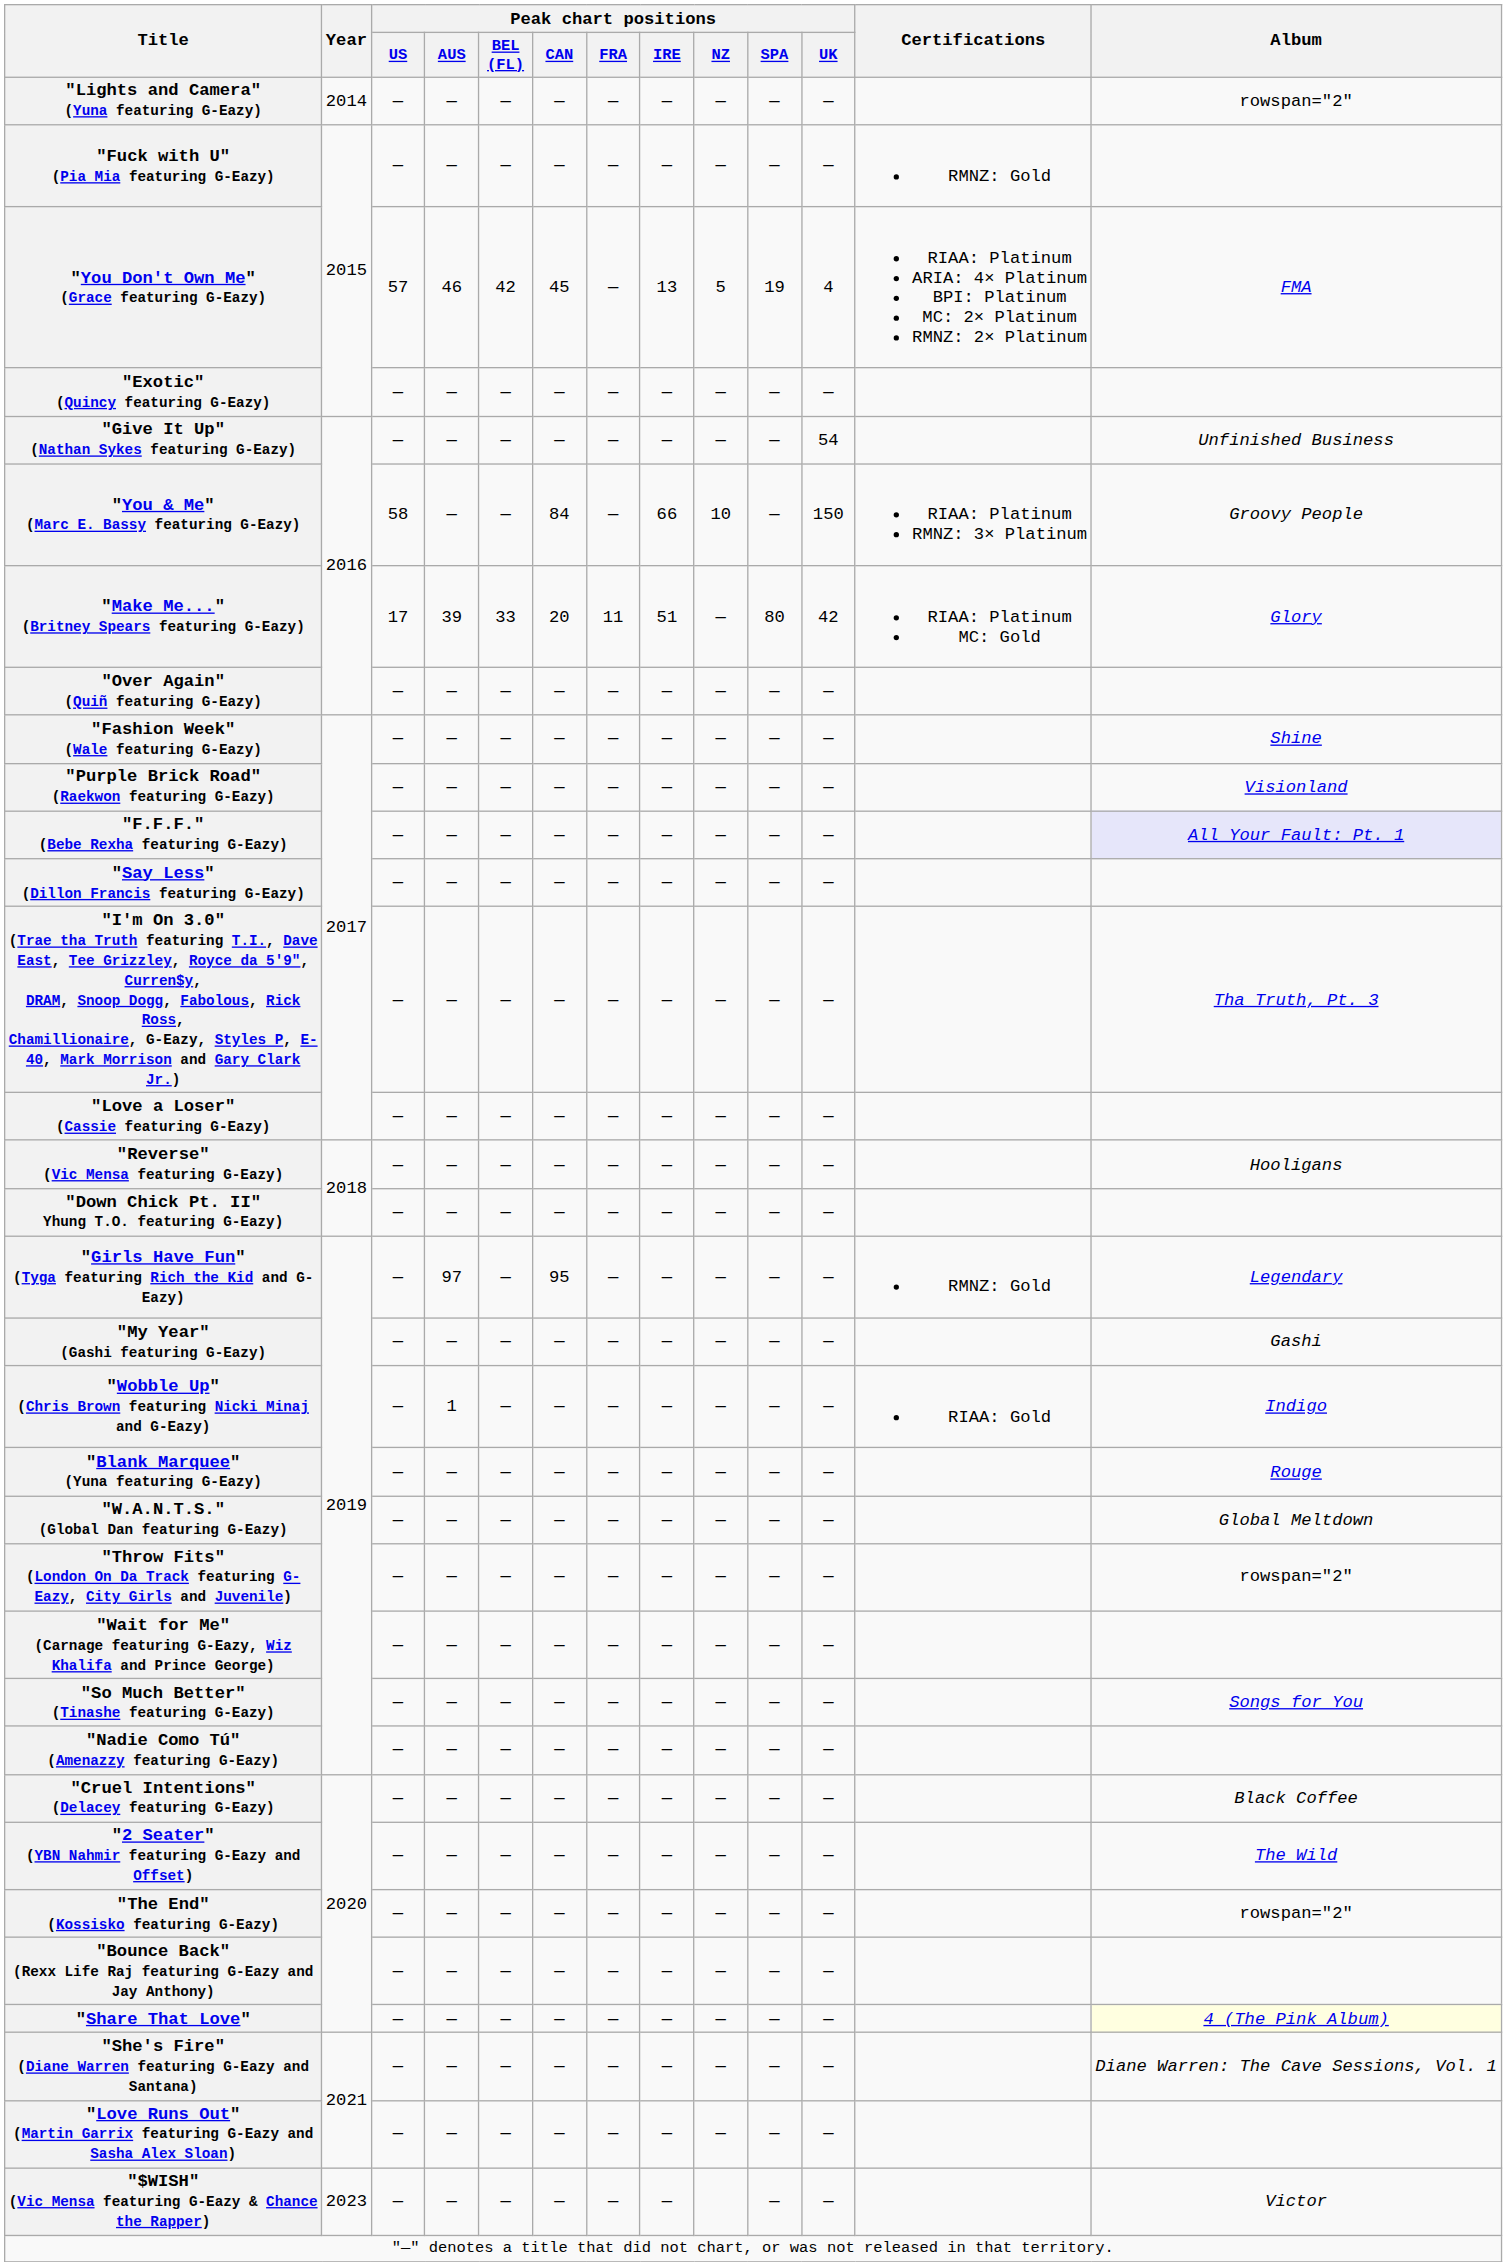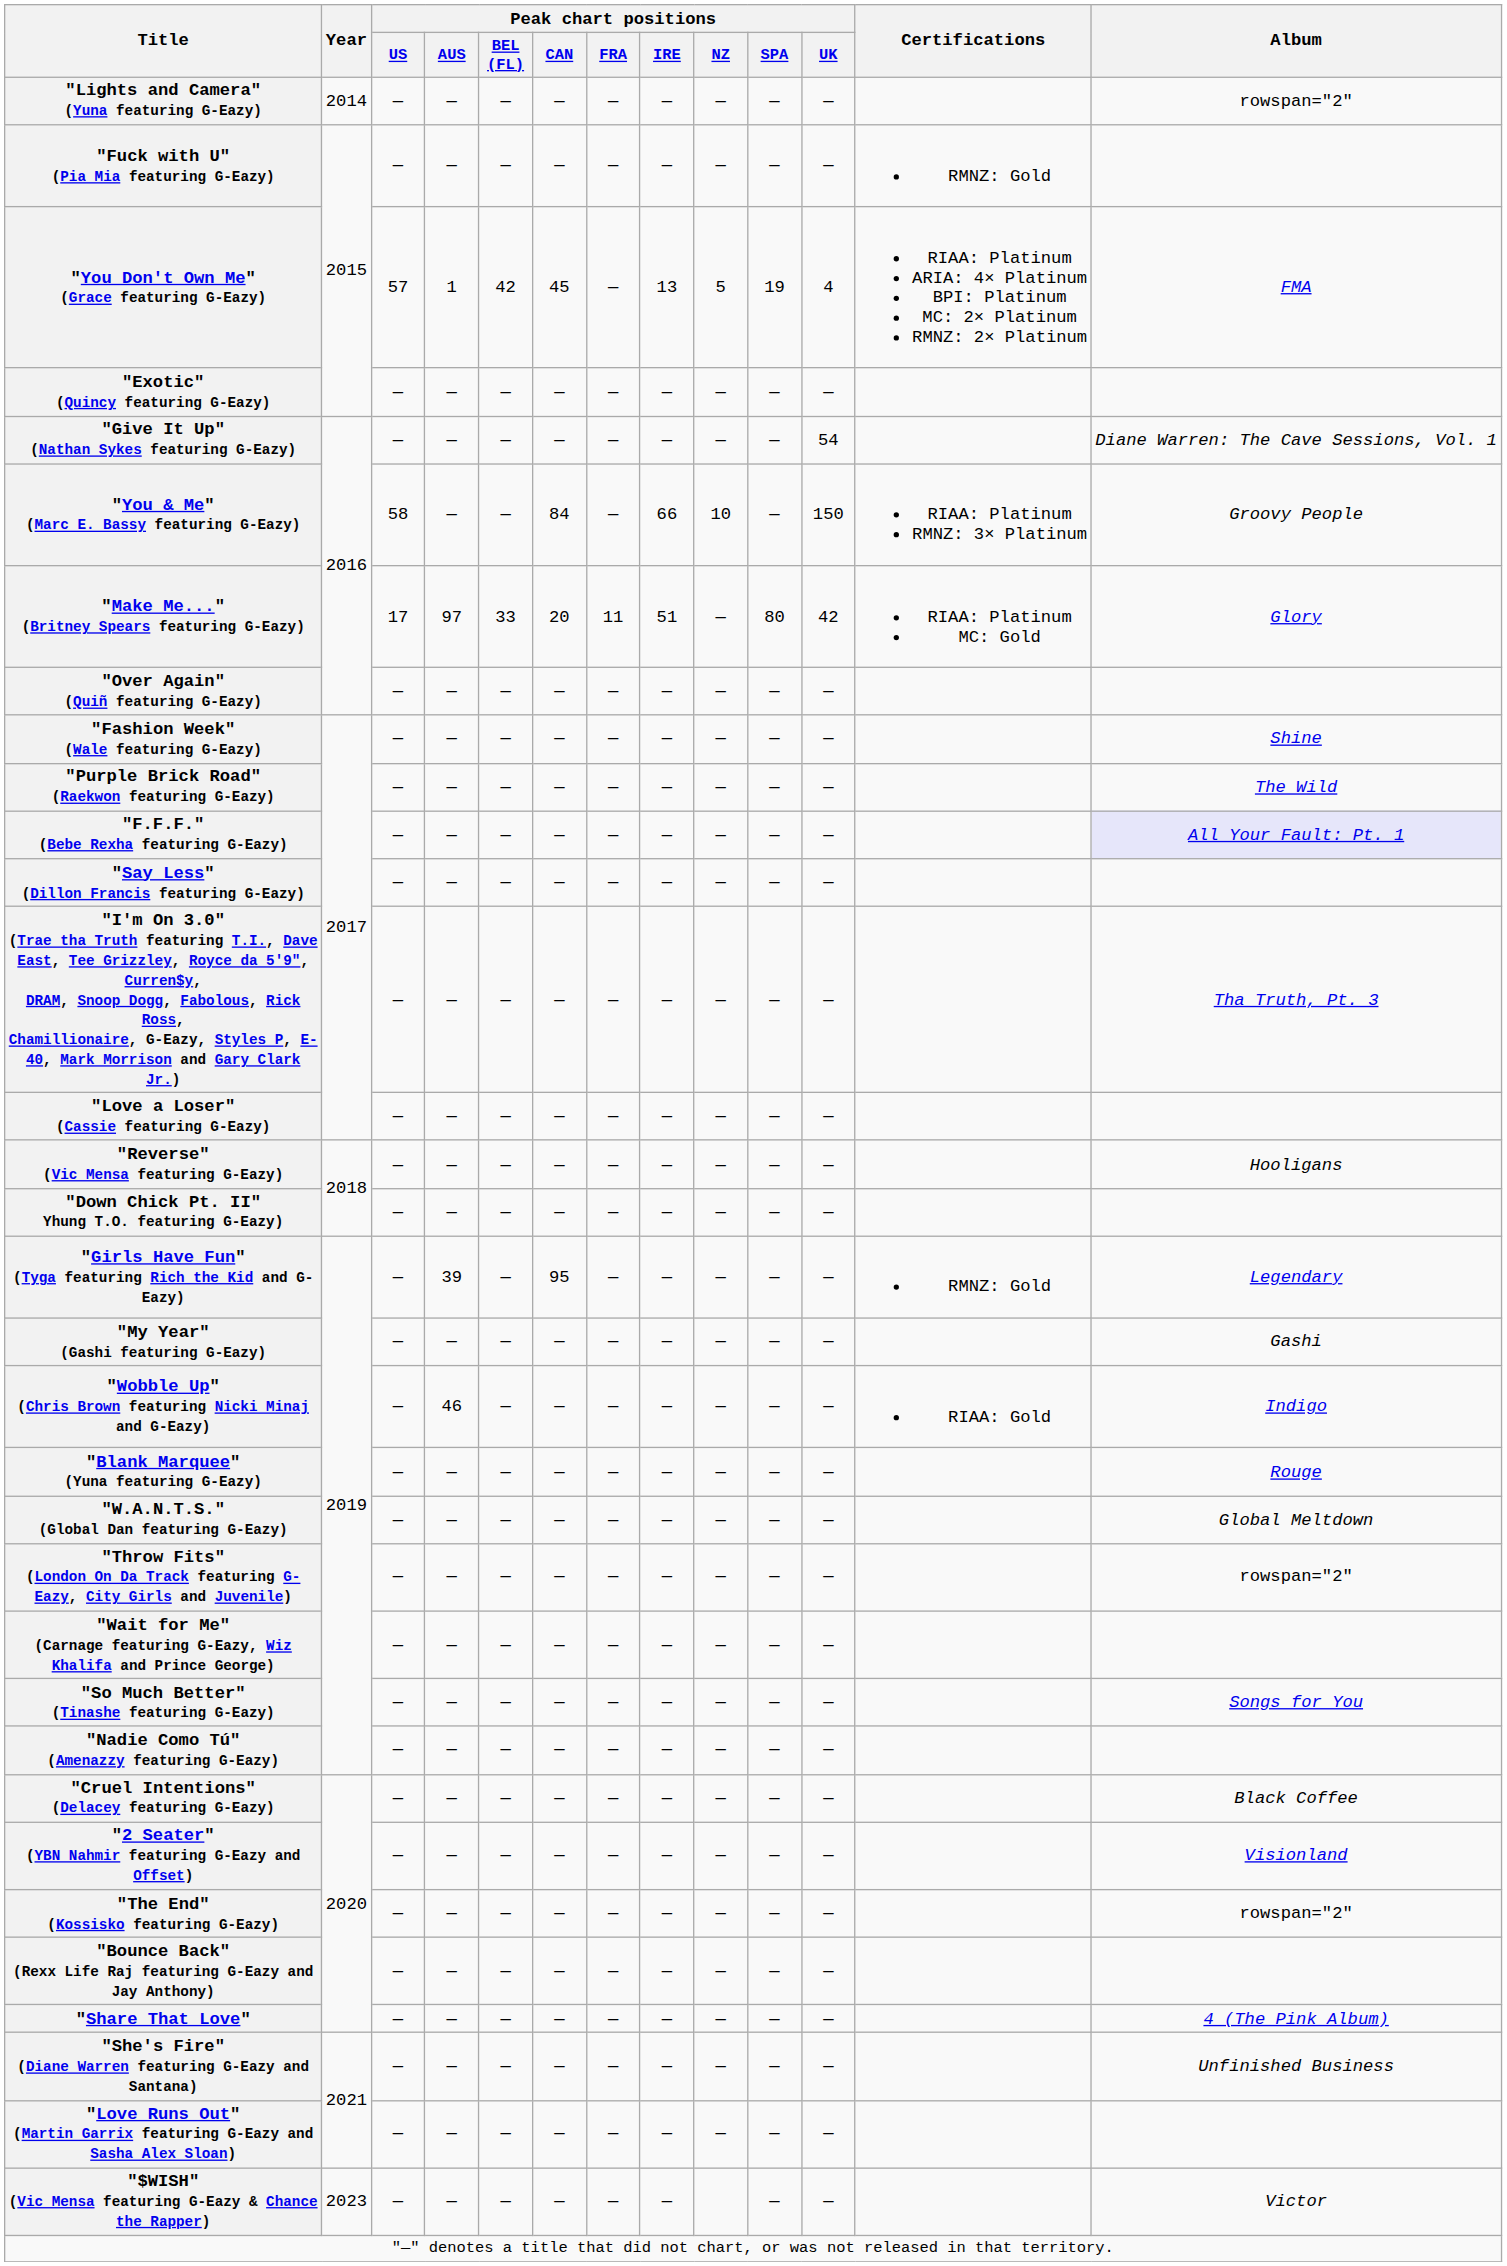(452, 288) 46 -> (452, 288) 1
(1296, 440) Unfinished Business -> (1296, 440) Diane Warren: The Cave Sessions, Vol. 1
(452, 617) 39 -> (452, 617) 97
(1296, 787) Visionland -> (1296, 787) The Wild
(452, 1277) 97 -> (452, 1277) 39
(452, 1407) 1 -> (452, 1407) 46
(1296, 1856) The Wild -> (1296, 1856) Visionland
(1296, 2019) lightyellow background -> (1296, 2019) no background
(1296, 2067) Diane Warren: The Cave Sessions, Vol. 1 -> (1296, 2067) Unfinished Business
